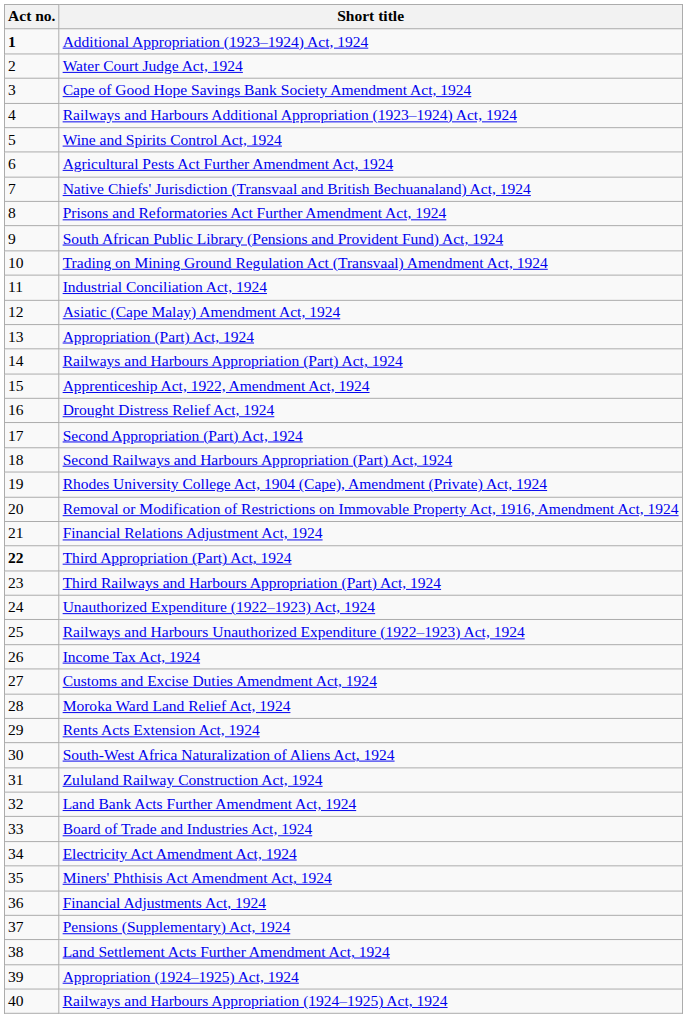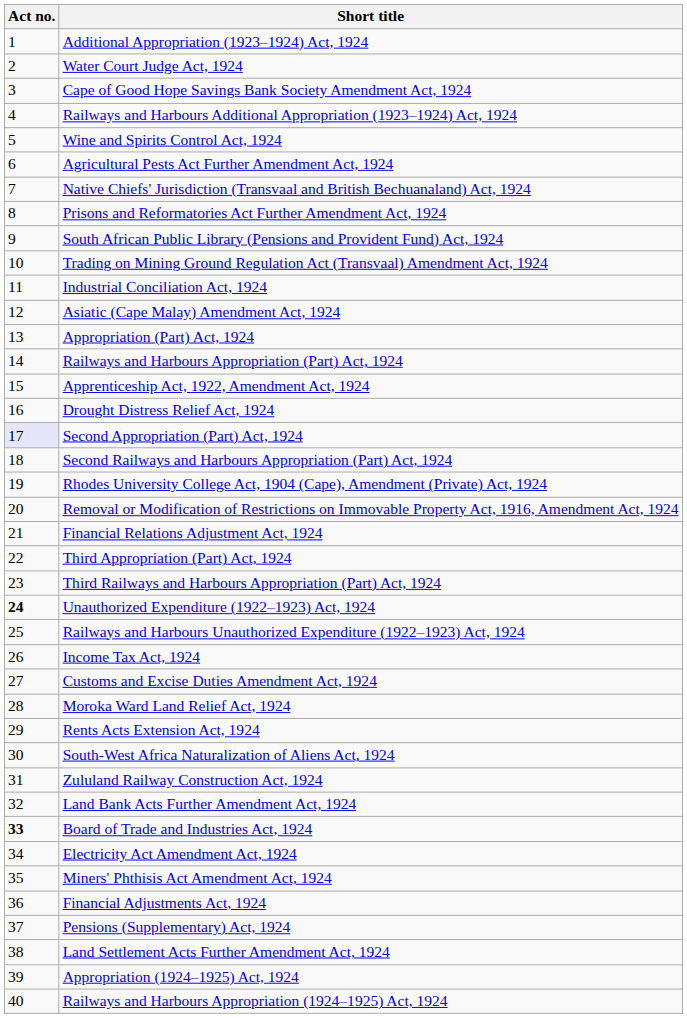(12, 41) bold -> (12, 41) normal
(16, 435) no background -> (16, 435) lavender background
(16, 558) bold -> (16, 558) normal
(16, 607) normal -> (16, 607) bold
(16, 829) normal -> (16, 829) bold
